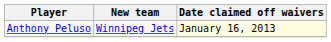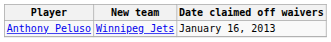(227, 29) lightyellow background -> (227, 29) no background
